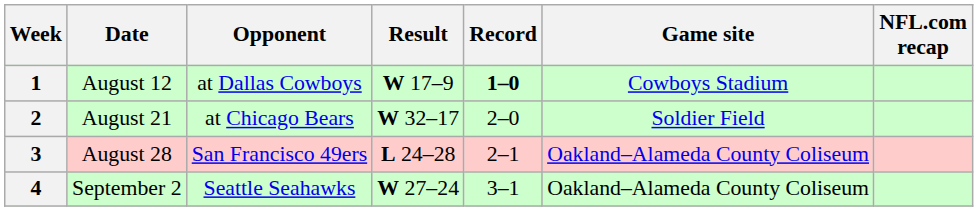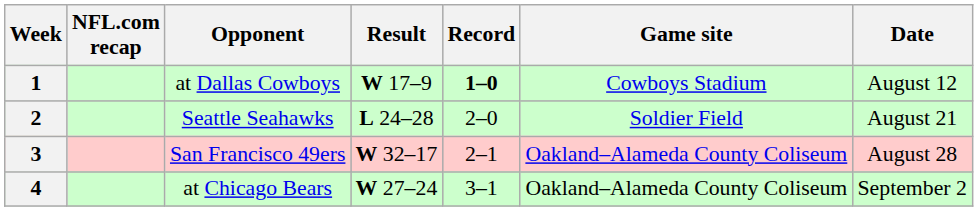columns swapped: (127, 34) <-> (923, 34)
(279, 117) at Chicago Bears -> (258, 117) Seattle Seahawks
(418, 117) W 32–17 -> (396, 117) L 24–28
(418, 153) L 24–28 -> (396, 153) W 32–17
(279, 188) Seattle Seahawks -> (258, 188) at Chicago Bears
